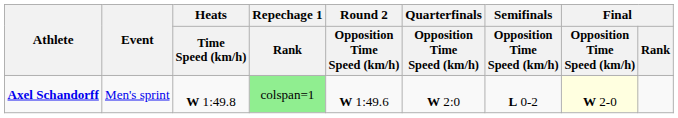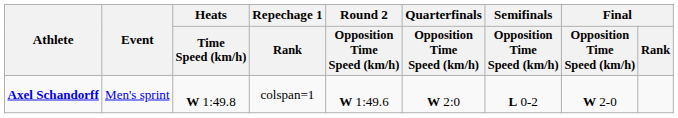(287, 94) lightgreen background -> (287, 94) no background
(600, 102) lightyellow background -> (600, 102) no background
